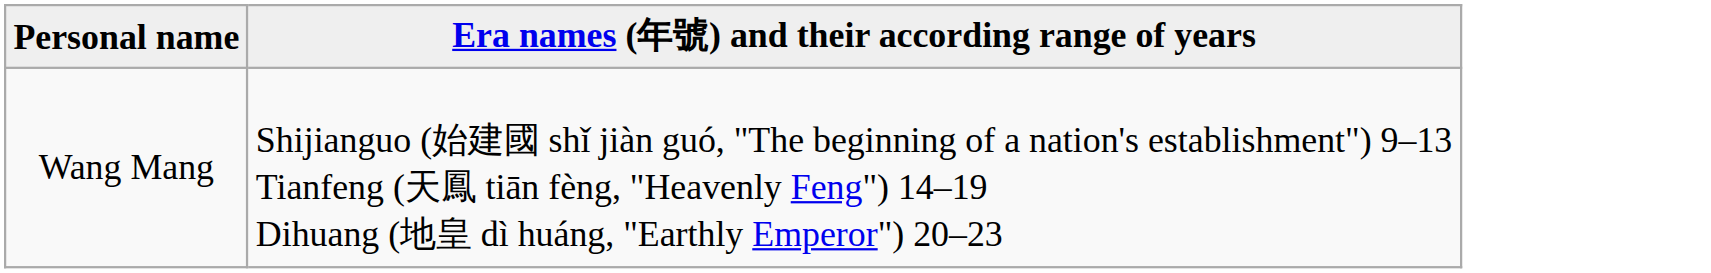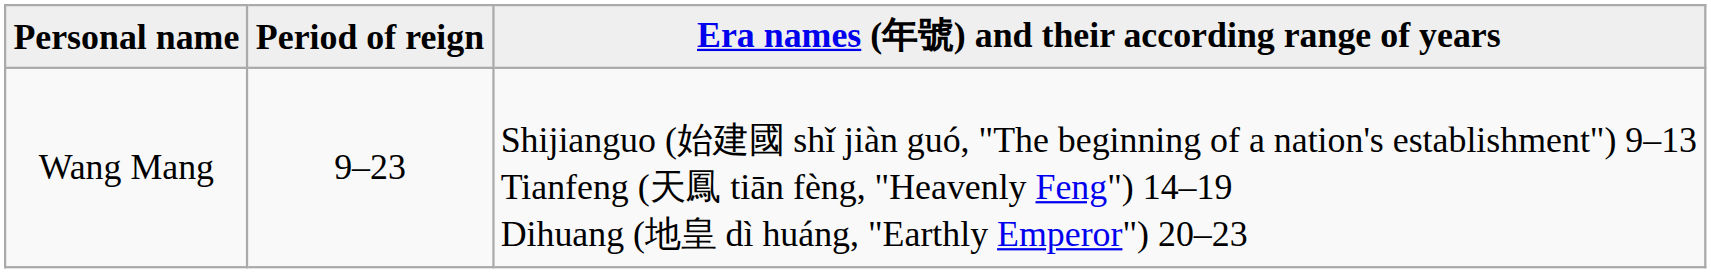+ column: (370, 36)
